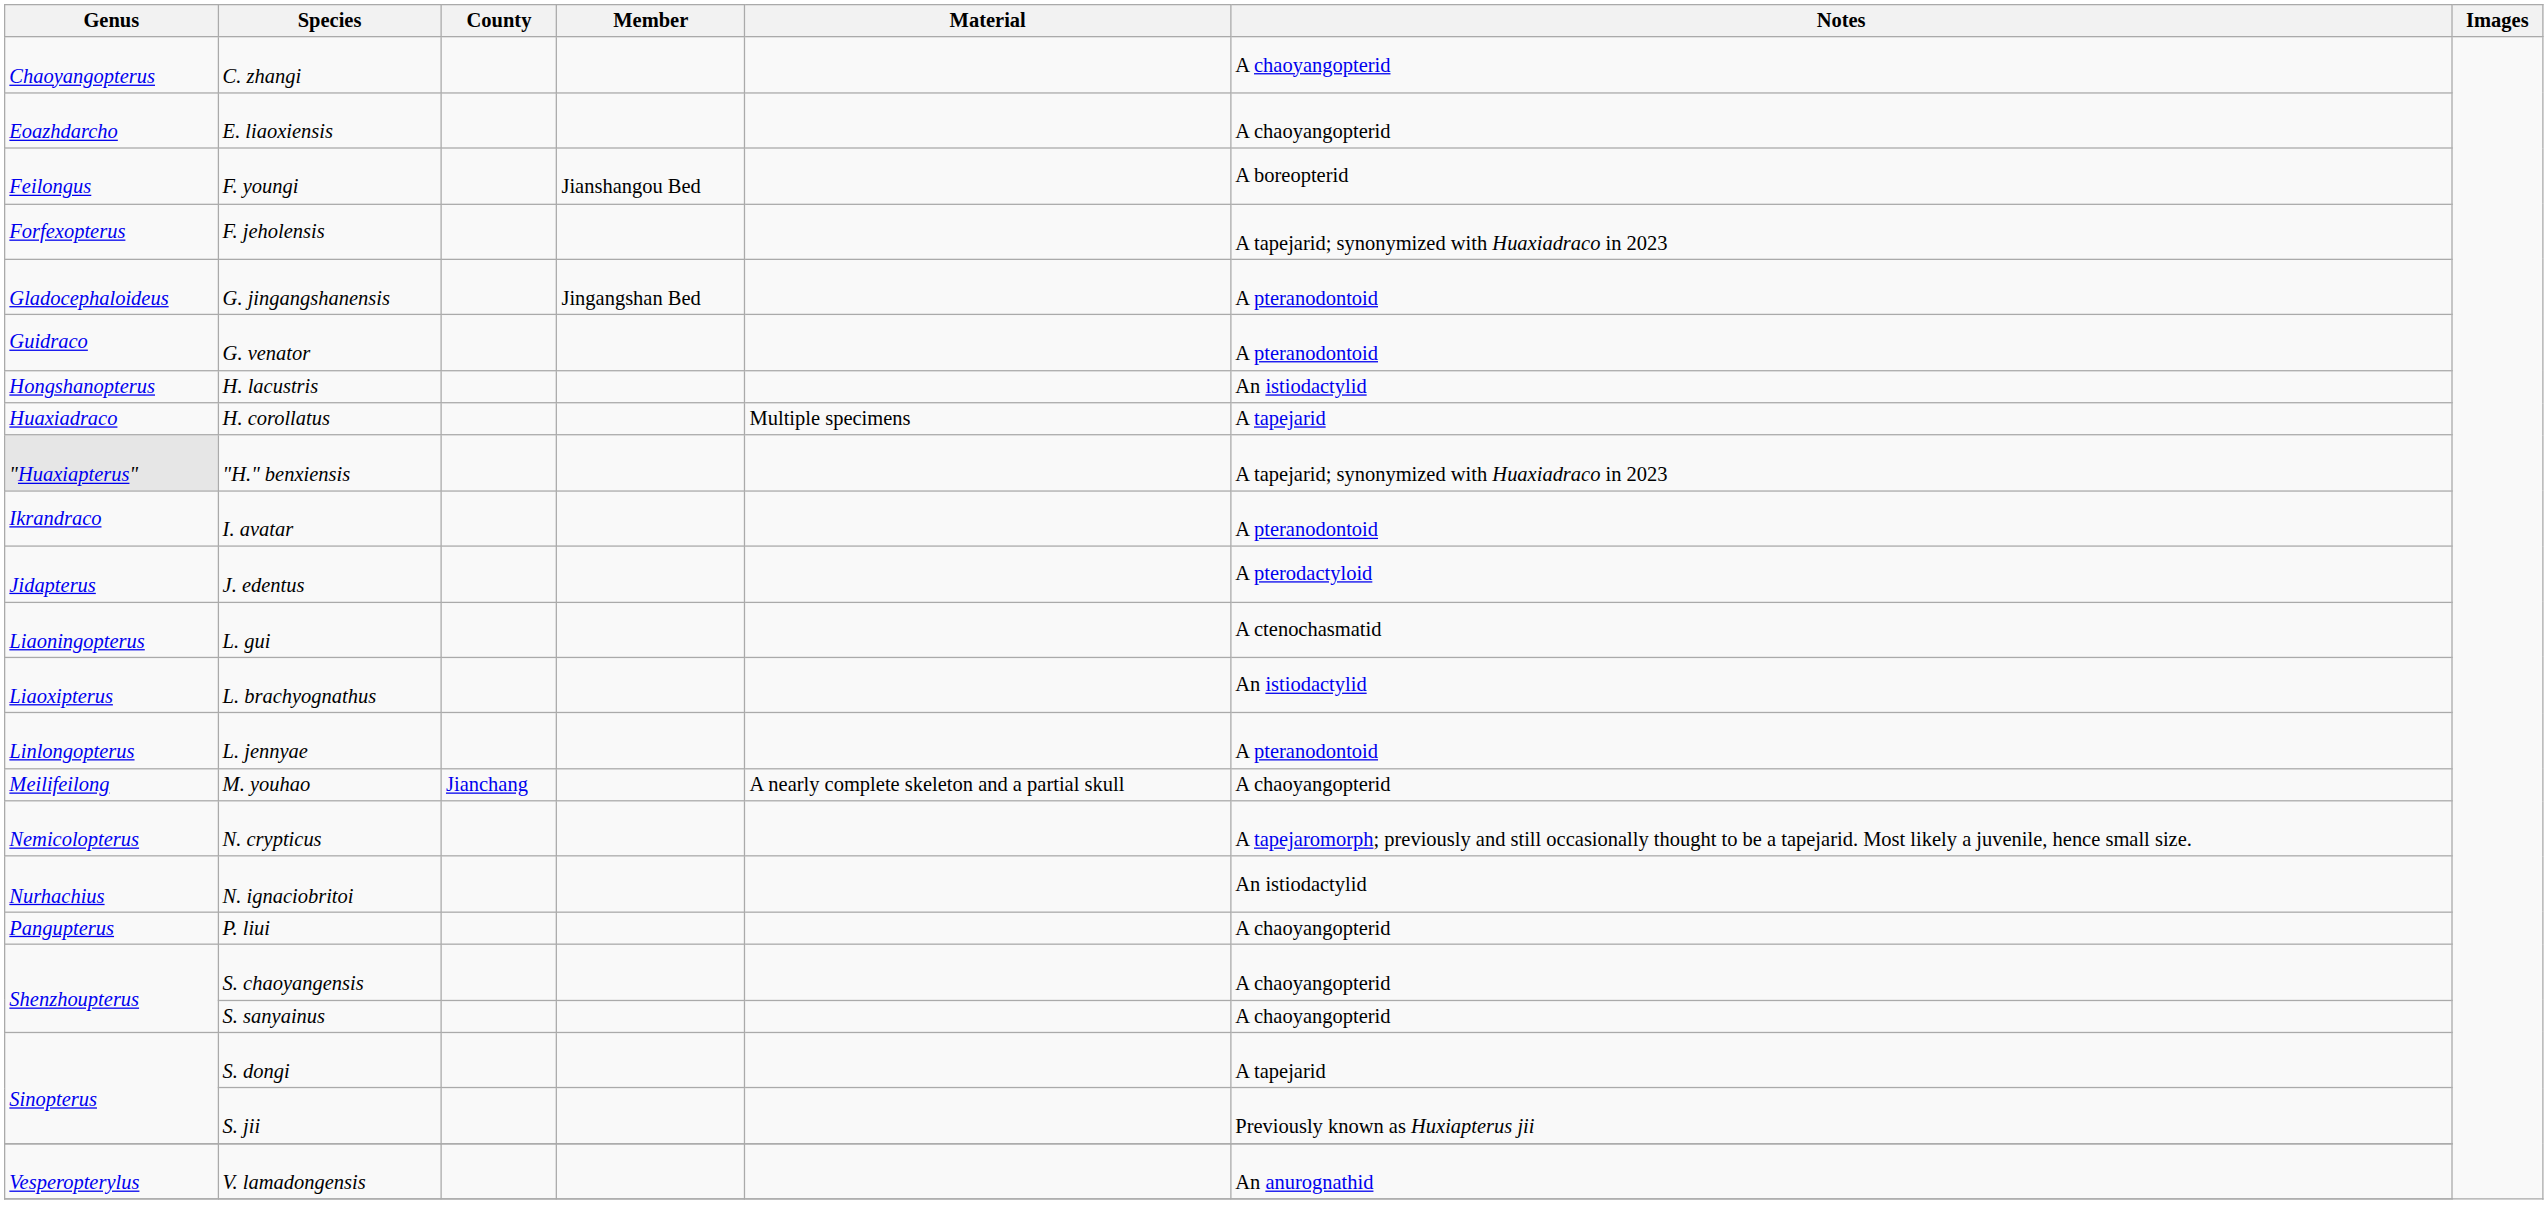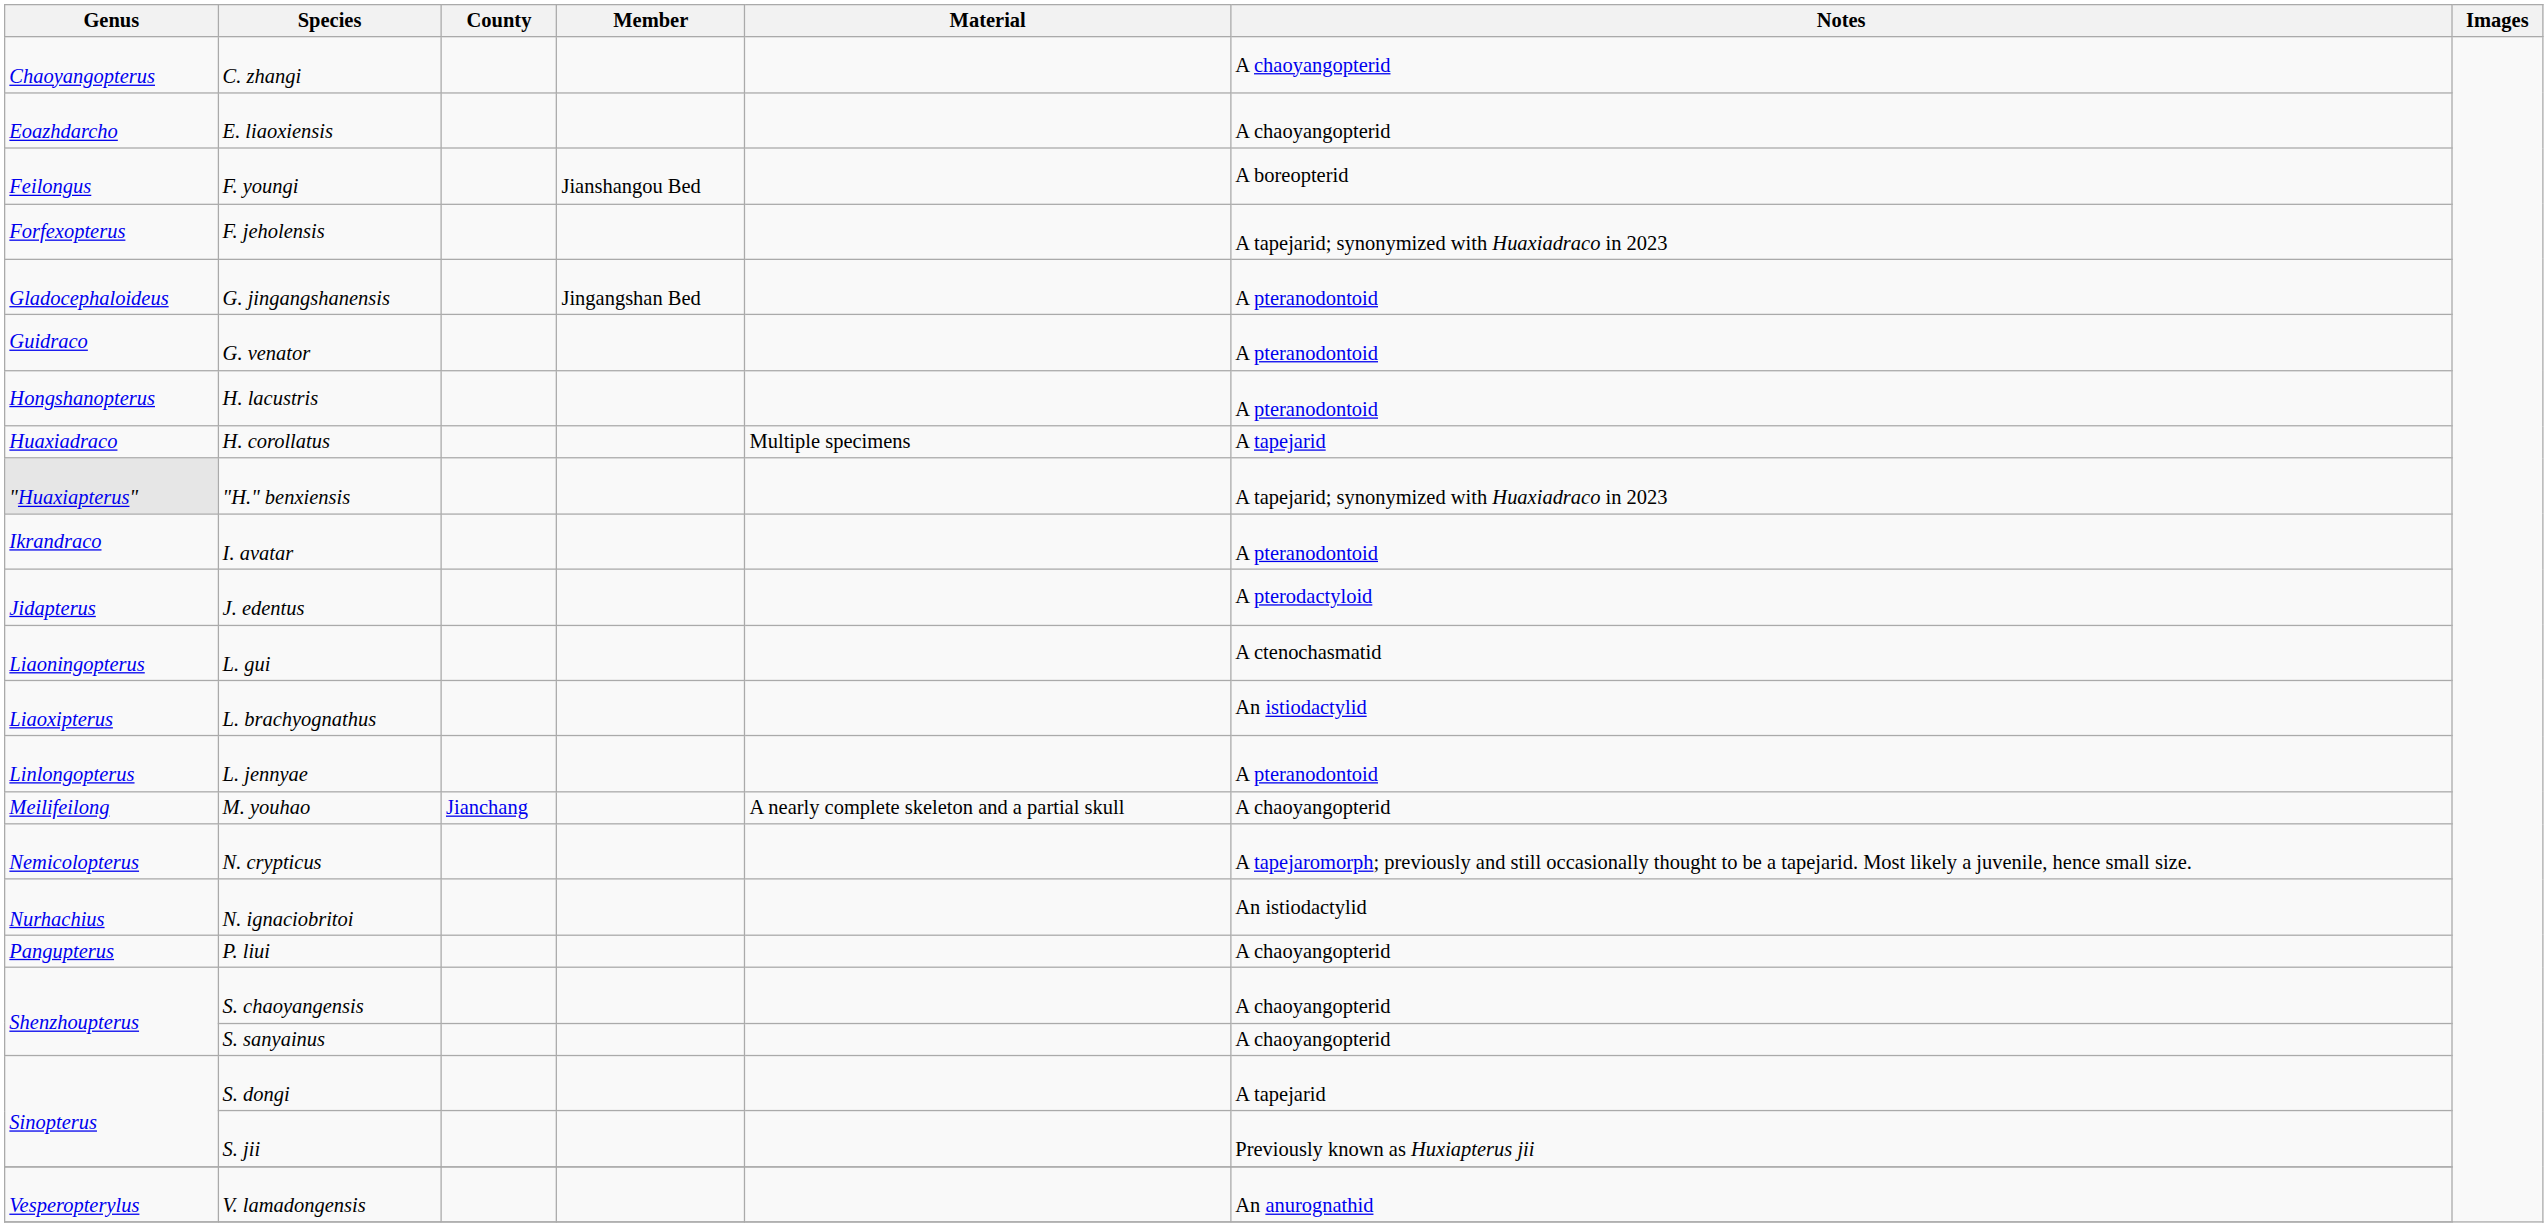(1301, 386) An istiodactylid -> (1307, 409) A pteranodontoid
